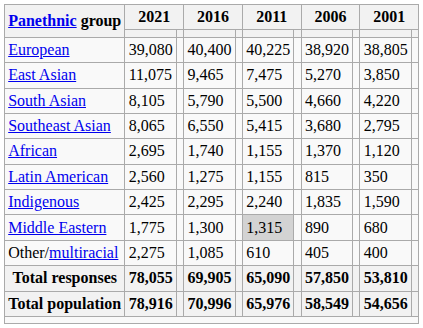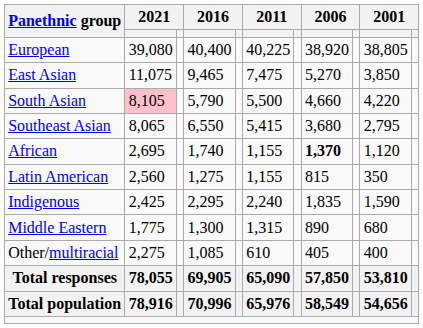(147, 100) no background -> (147, 100) pink background
(323, 151) normal -> (323, 151) bold
(264, 227) lightgrey background -> (264, 227) no background
